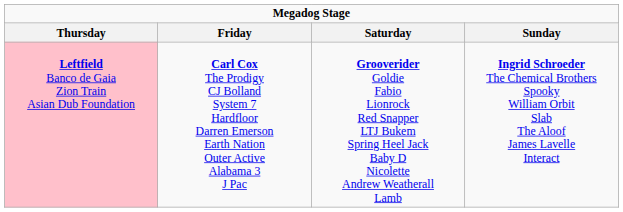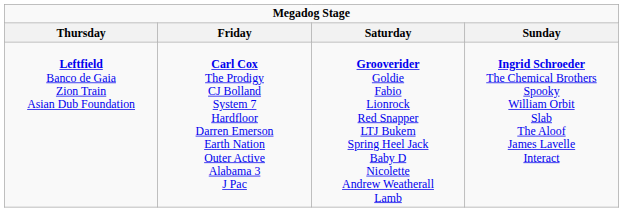(81, 84) pink background -> (81, 84) no background
